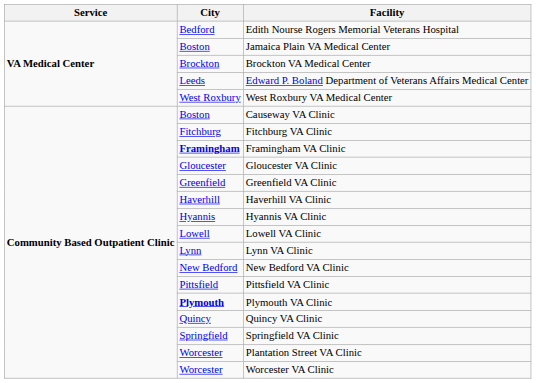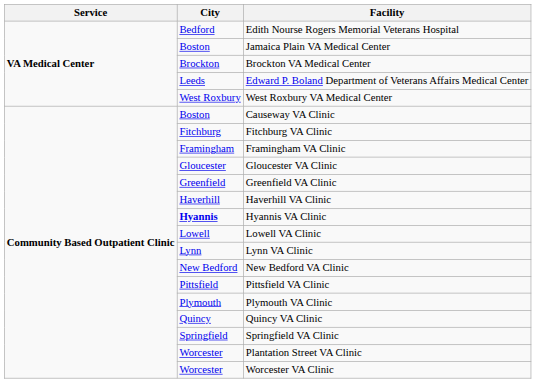(209, 149) bold -> (207, 149) normal
(197, 217) normal -> (198, 217) bold
(202, 302) bold -> (200, 302) normal
